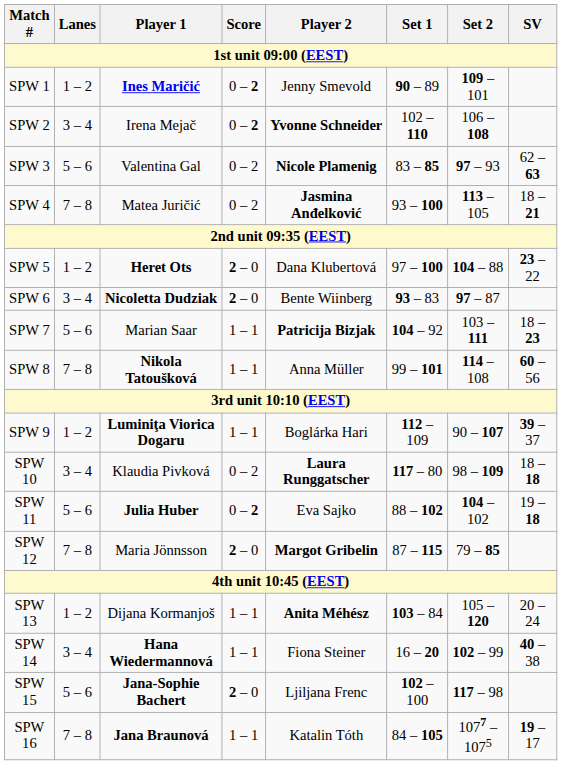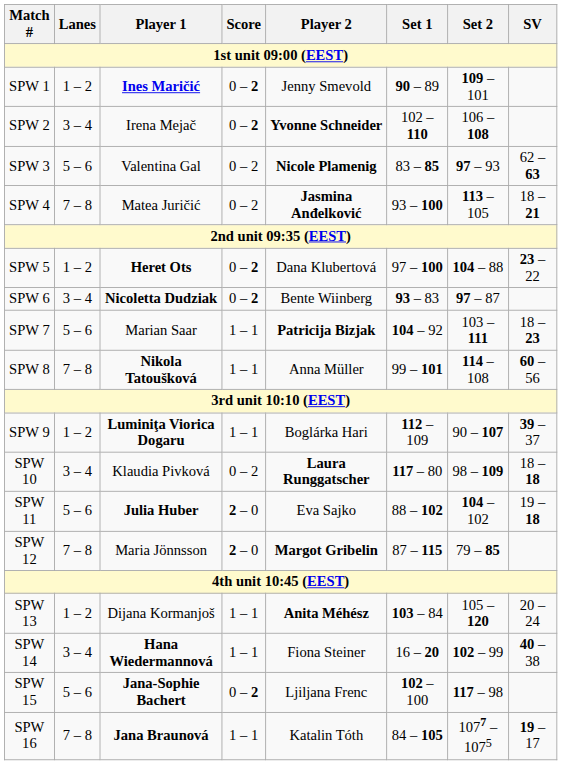(244, 267) 2 – 0 -> (244, 267) 0 – 2
(244, 299) 2 – 0 -> (244, 299) 0 – 2
(244, 511) 0 – 2 -> (244, 511) 2 – 0
(244, 692) 2 – 0 -> (244, 692) 0 – 2
